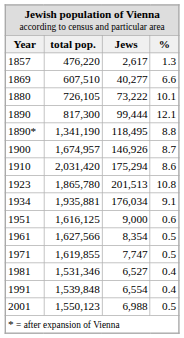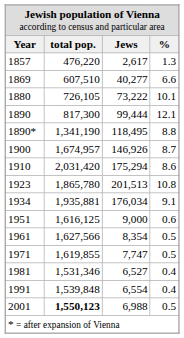(77, 306) normal -> (77, 306) bold
